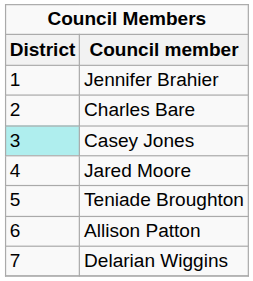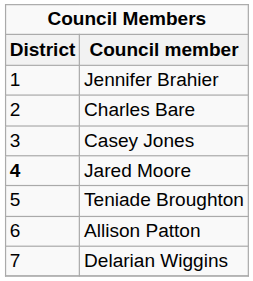(15, 140) paleturquoise background -> (15, 140) no background
(15, 170) normal -> (15, 170) bold
